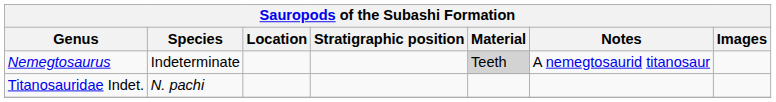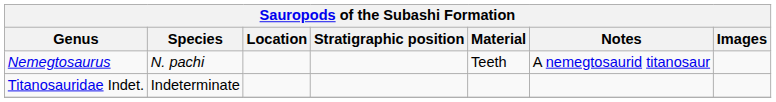(195, 62) Indeterminate -> (177, 62) N. pachi
(489, 62) lightgrey background -> (489, 62) no background
(177, 85) N. pachi -> (195, 85) Indeterminate
